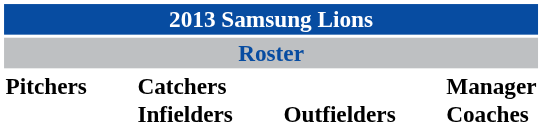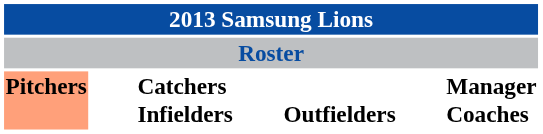(46, 86) no background -> (46, 86) lightsalmon background
